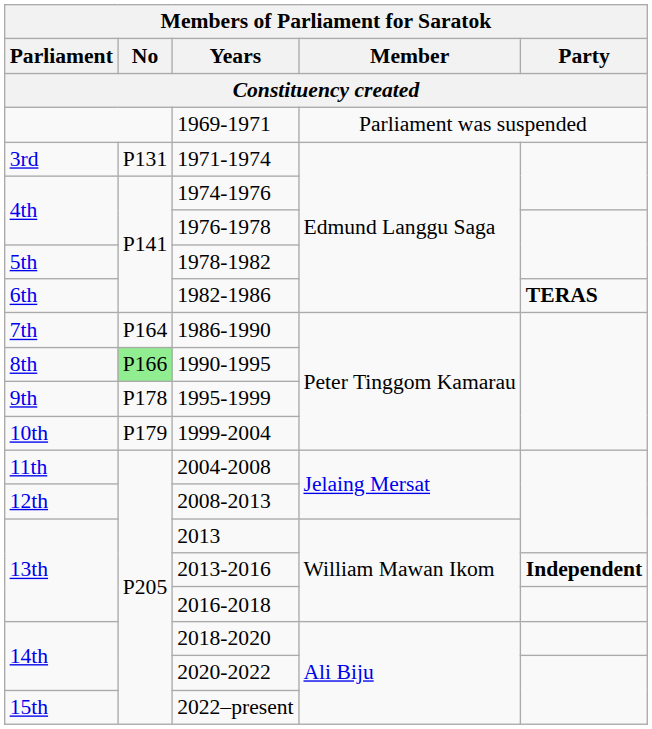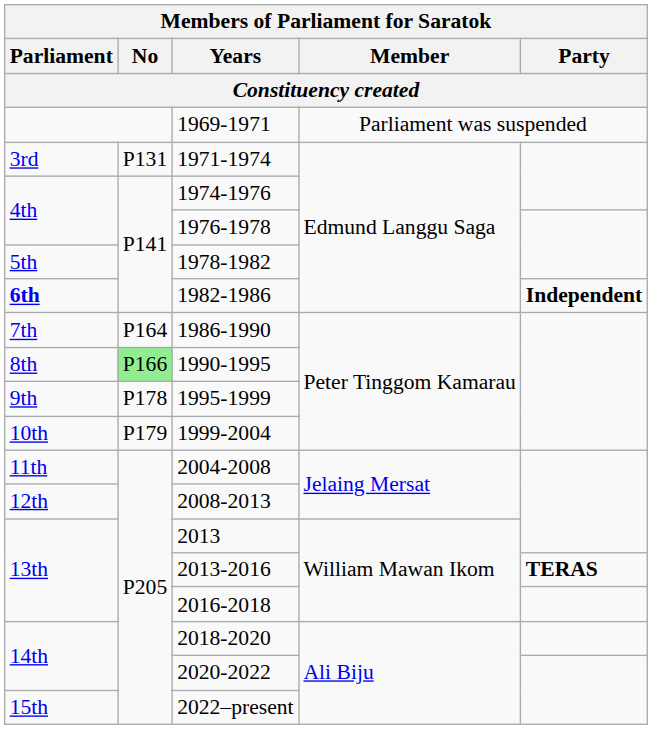(23, 295) normal -> (25, 295) bold
(562, 295) TERAS -> (584, 295) Independent
(584, 569) Independent -> (562, 569) TERAS
